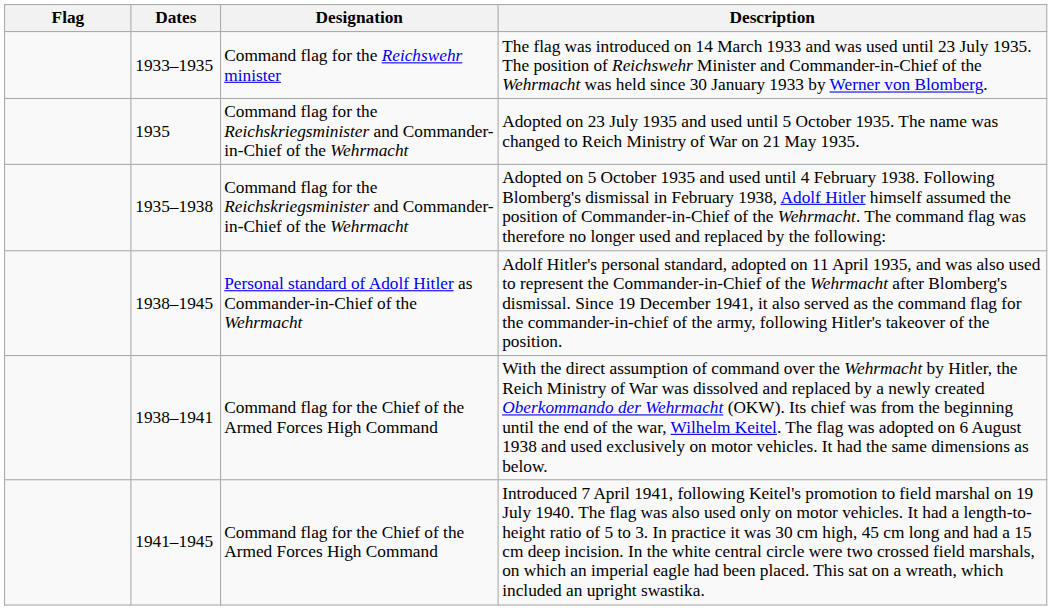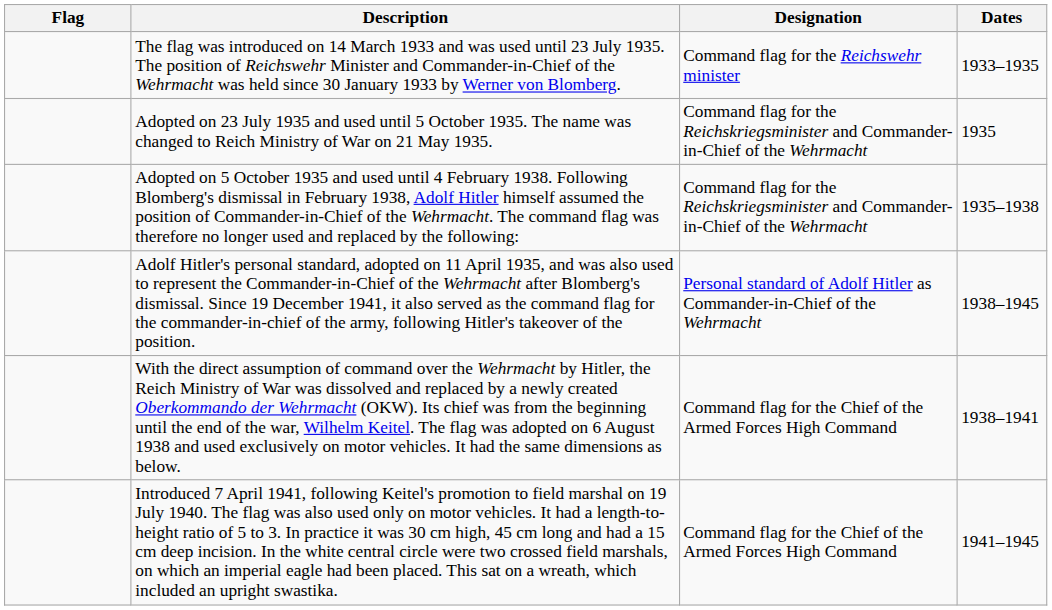columns swapped: (176, 18) <-> (772, 18)
